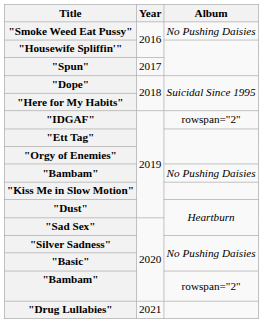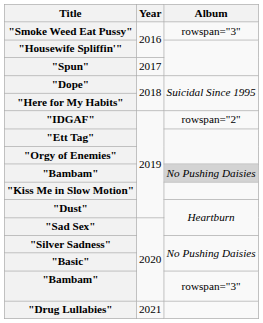(211, 31) No Pushing Daisies -> (211, 31) rowspan="3"
(211, 173) no background -> (211, 173) lightgrey background
(211, 286) rowspan="2" -> (211, 286) rowspan="3"
